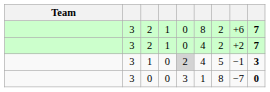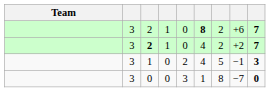(203, 29) normal -> (203, 29) bold
(150, 45) normal -> (150, 45) bold
(185, 62) lightgrey background -> (185, 62) no background
